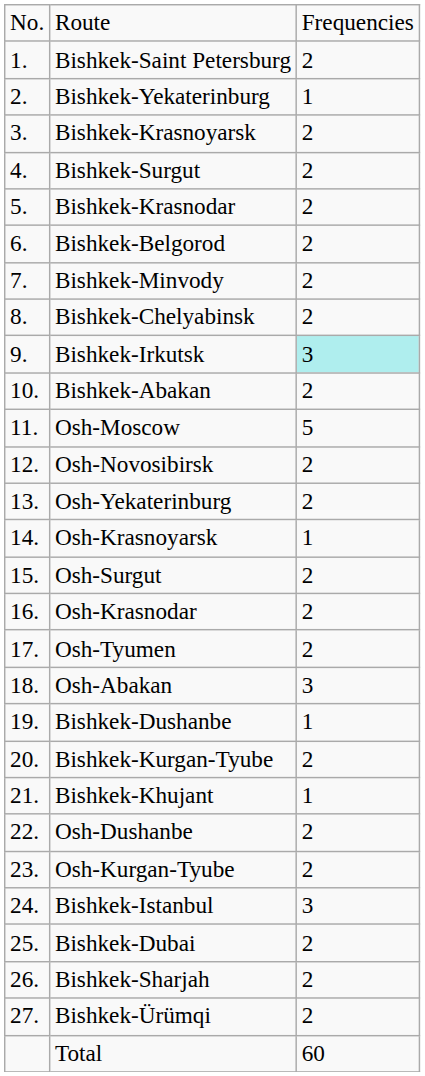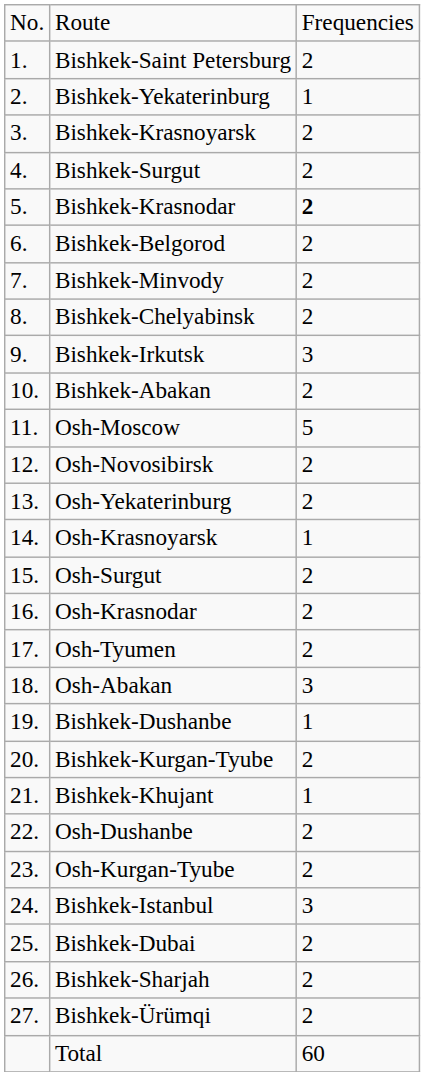(308, 206) normal -> (308, 206) bold
(308, 354) paleturquoise background -> (308, 354) no background
